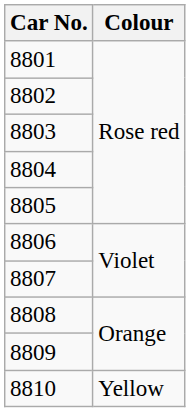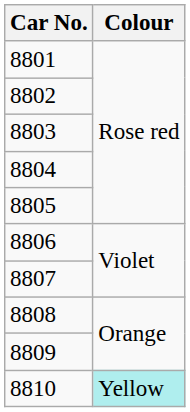(131, 388) no background -> (131, 388) paleturquoise background
